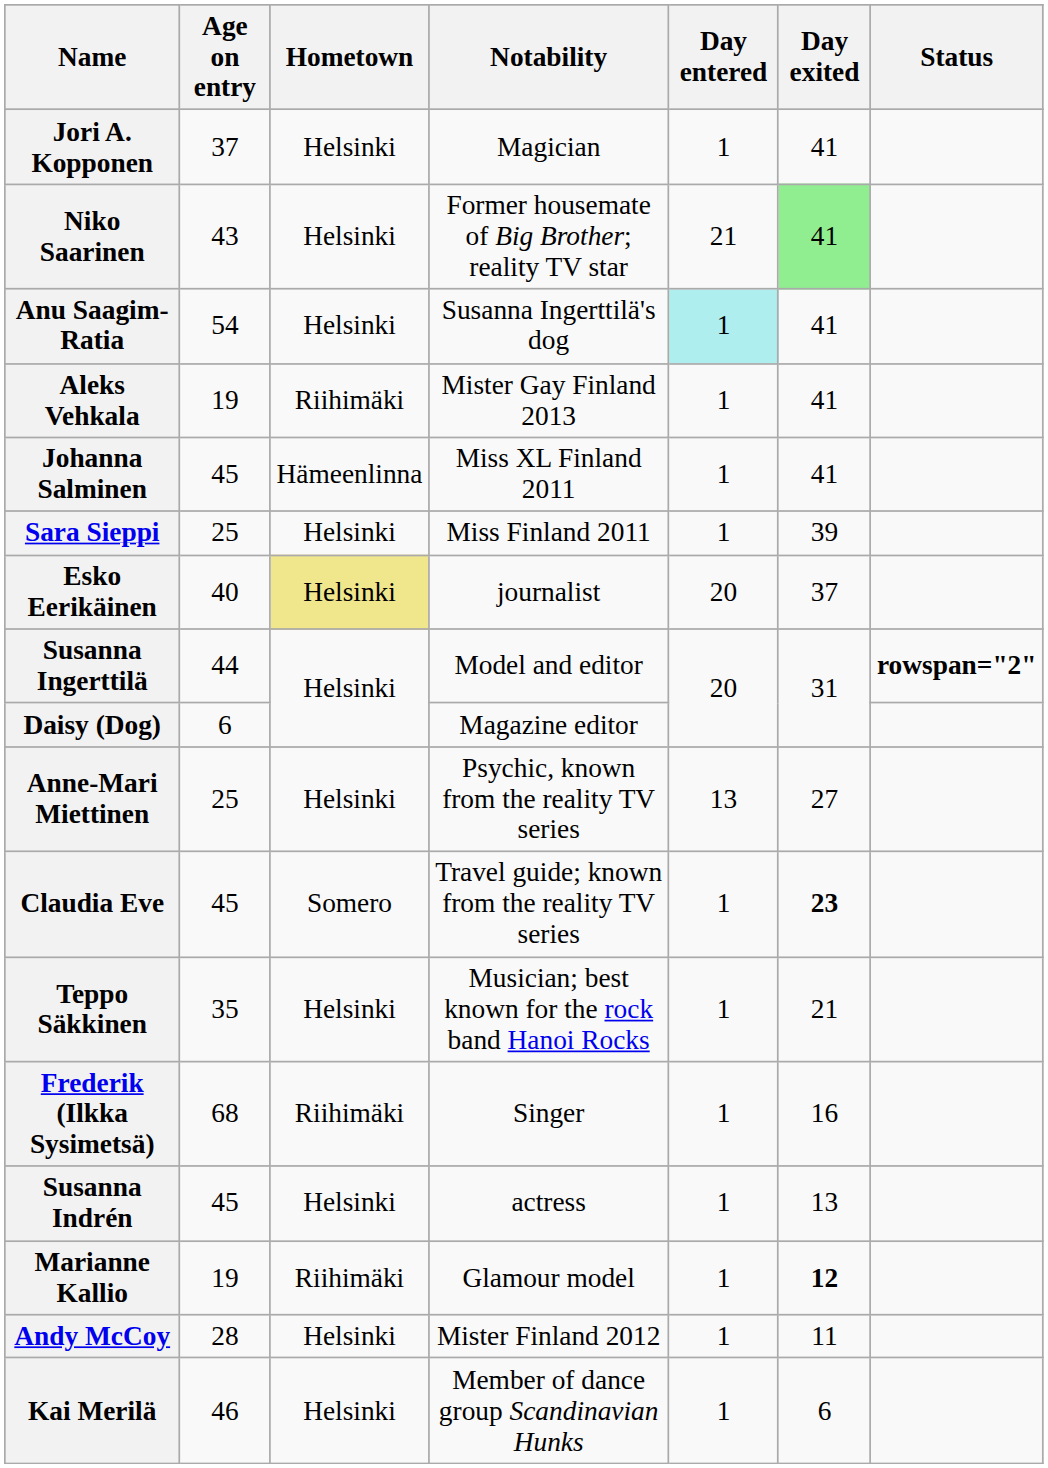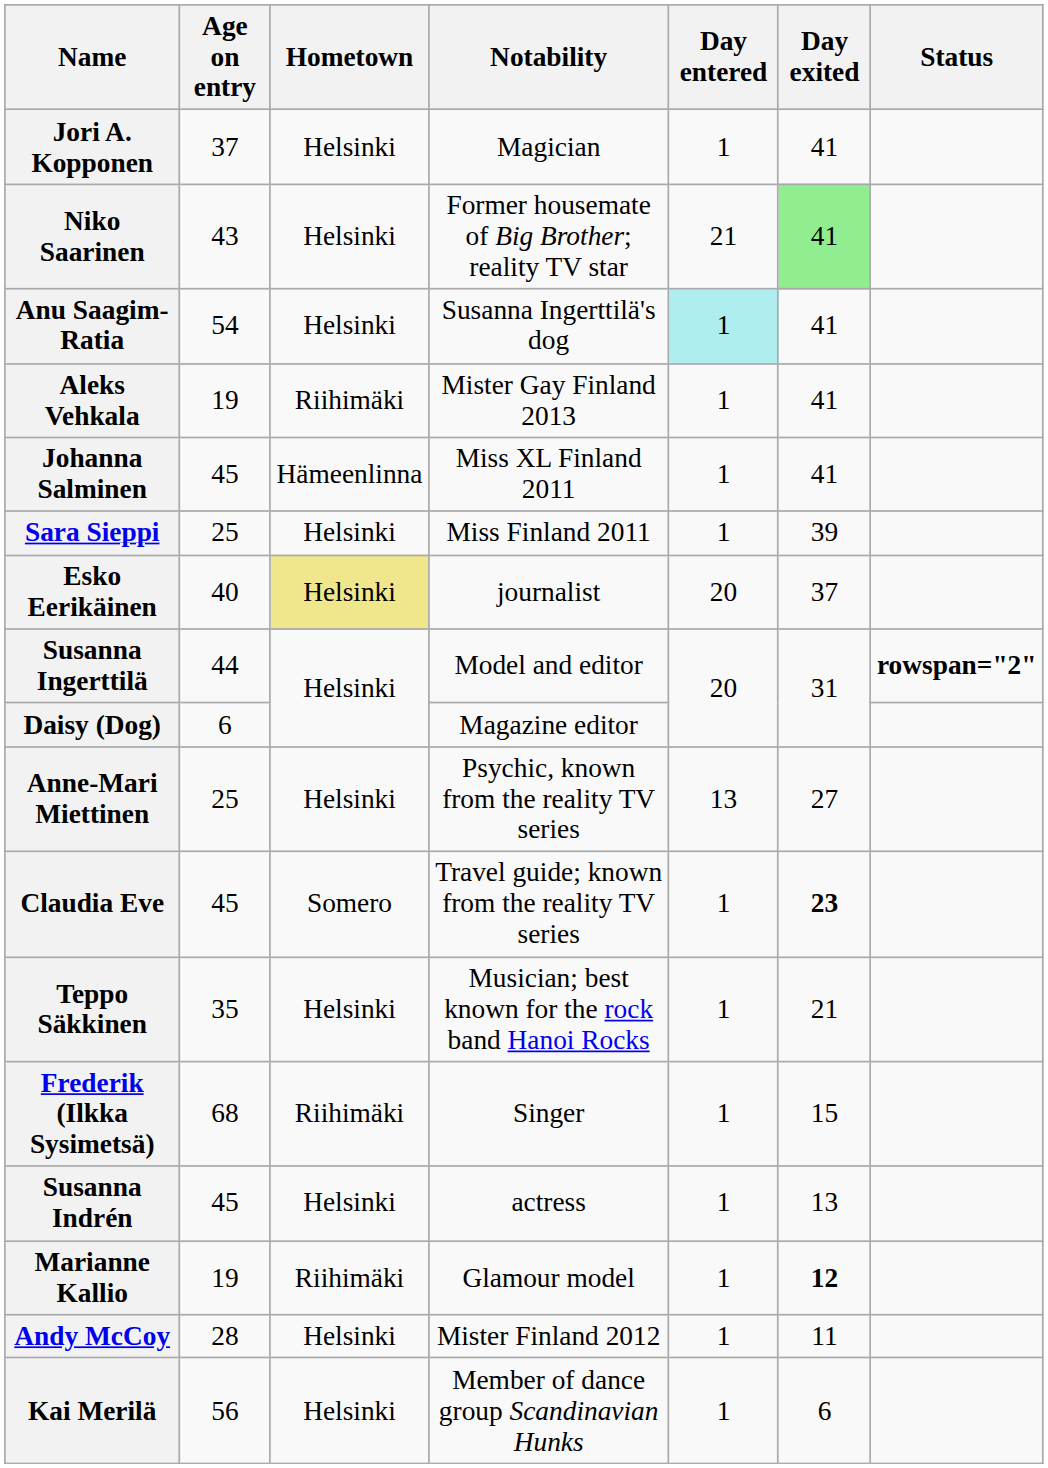(825, 1113) 16 -> (825, 1113) 15
(225, 1410) 46 -> (225, 1410) 56
